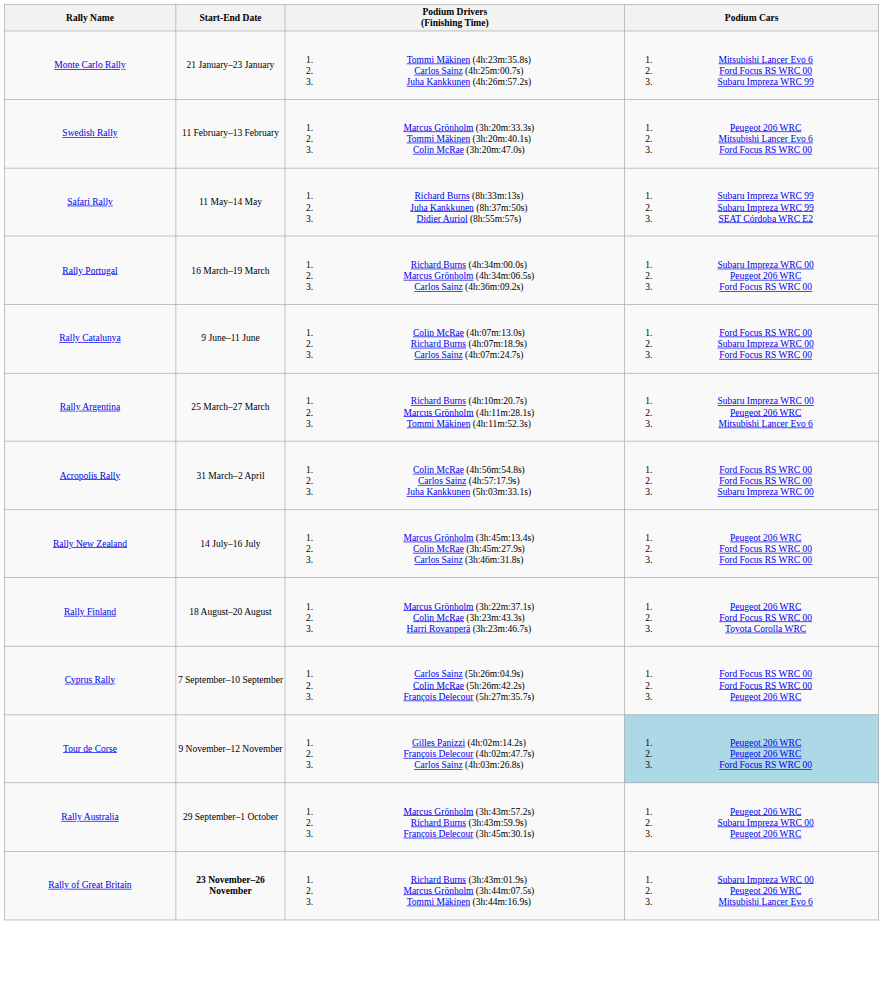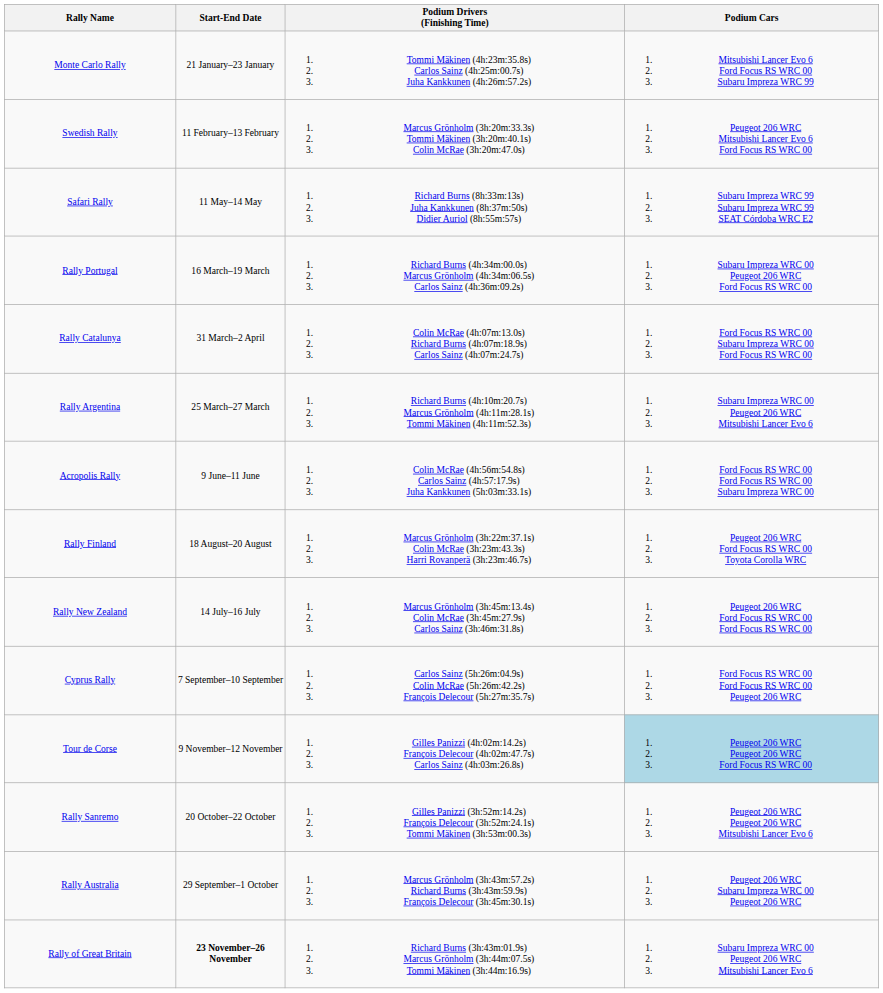(230, 338) 9 June–11 June -> (230, 338) 31 March–2 April
(230, 475) 31 March–2 April -> (230, 475) 9 June–11 June
rows swapped: (90, 543) <-> (90, 611)
+ row: (90, 816)
